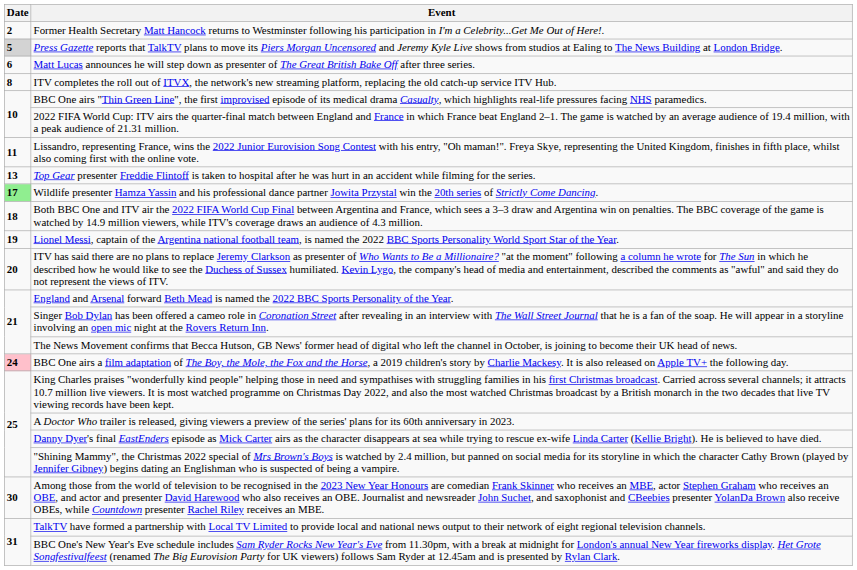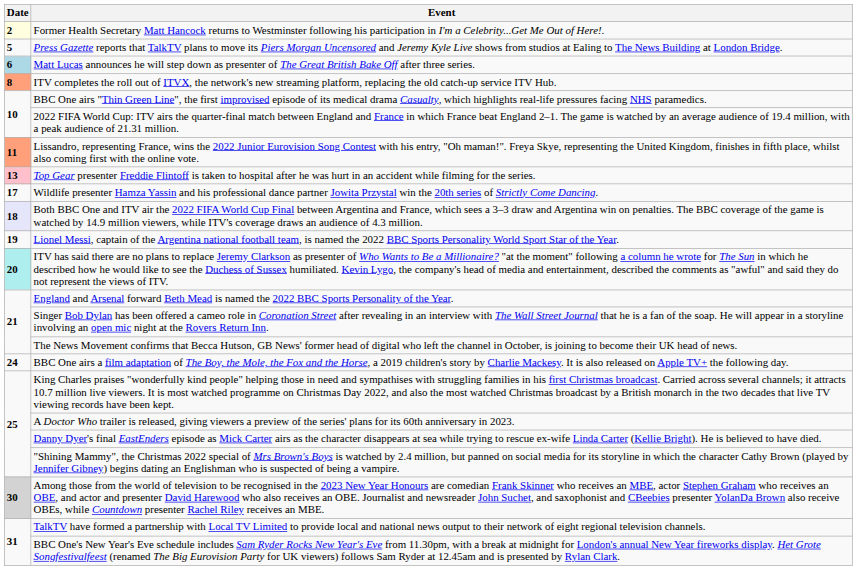(10, 30) no background -> (10, 30) lightyellow background
(10, 47) lightgrey background -> (10, 47) no background
(10, 64) no background -> (10, 64) lightblue background
(10, 82) no background -> (10, 82) lightsalmon background
(12, 152) no background -> (12, 152) lightsalmon background
(12, 175) no background -> (12, 175) pink background
(12, 192) lightgreen background -> (12, 192) no background
(12, 216) no background -> (12, 216) lavender background
(12, 269) no background -> (12, 269) paleturquoise background
(12, 362) pink background -> (12, 362) no background
(12, 497) no background -> (12, 497) lightgrey background
